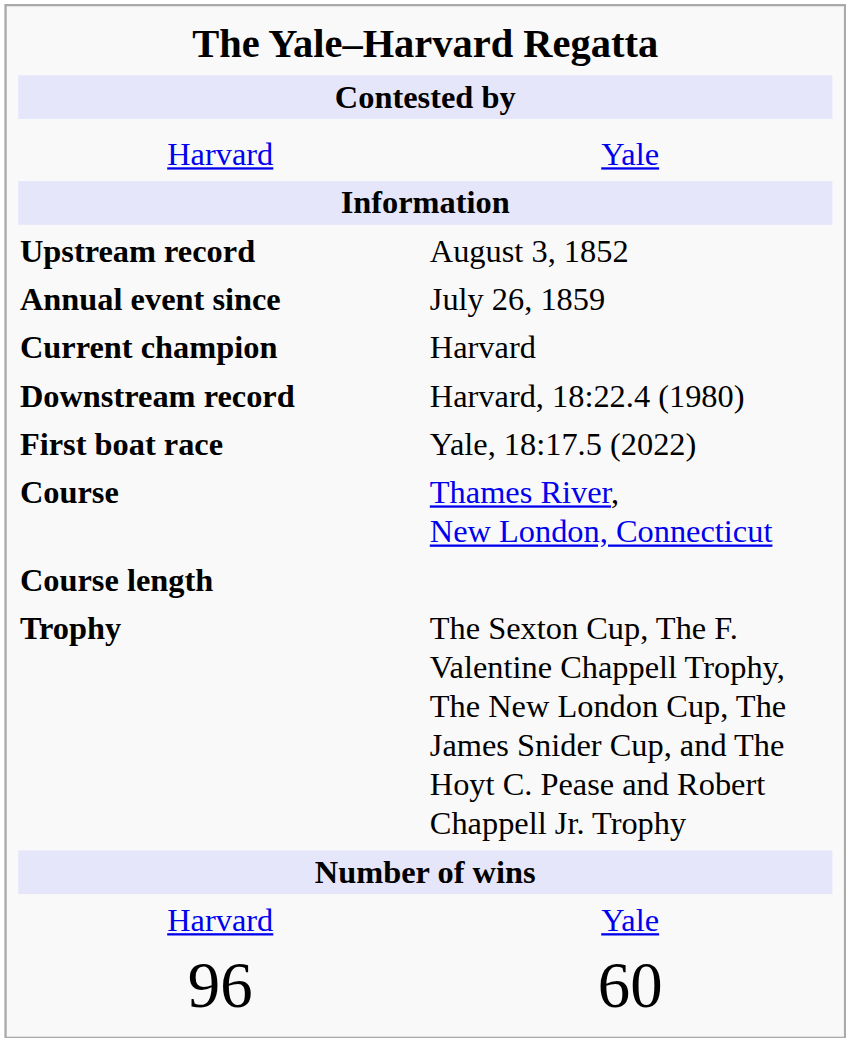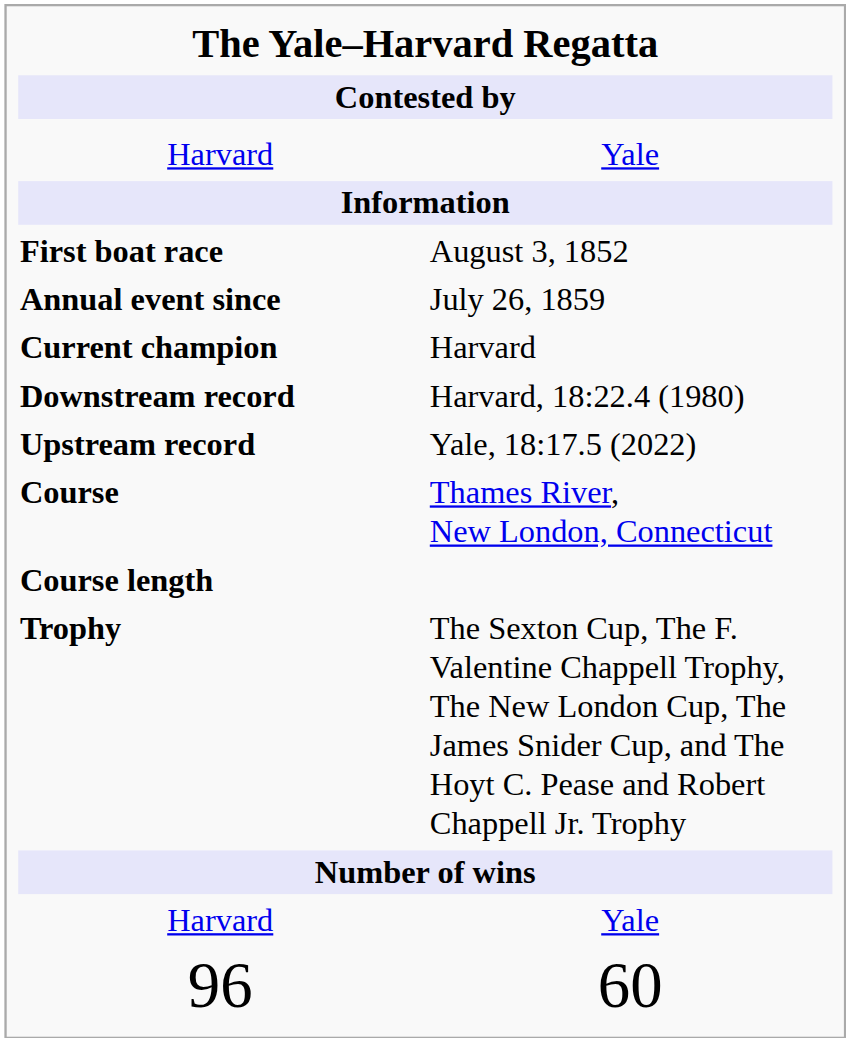(138, 250) Upstream record -> (122, 250) First boat race
(122, 443) First boat race -> (138, 443) Upstream record
